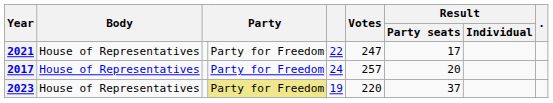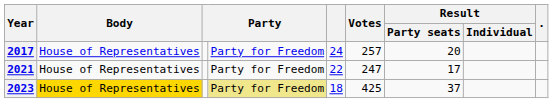rows swapped: (21, 70) <-> (21, 51)
(120, 88) no background -> (120, 88) gold background
(336, 88) 19 -> (336, 88) 18
(372, 88) 220 -> (372, 88) 425
